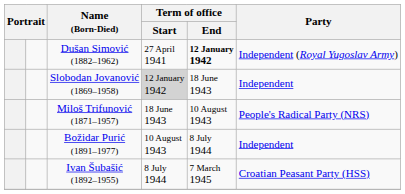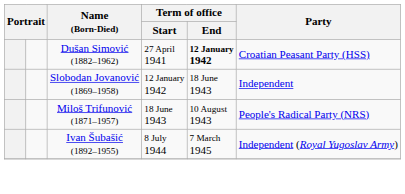(318, 54) Independent (Royal Yugoslav Army) -> (304, 54) Croatian Peasant Party (HSS)
(164, 85) lightgrey background -> (164, 85) no background
- row: (95, 144)
(304, 174) Croatian Peasant Party (HSS) -> (318, 144) Independent (Royal Yugoslav Army)
